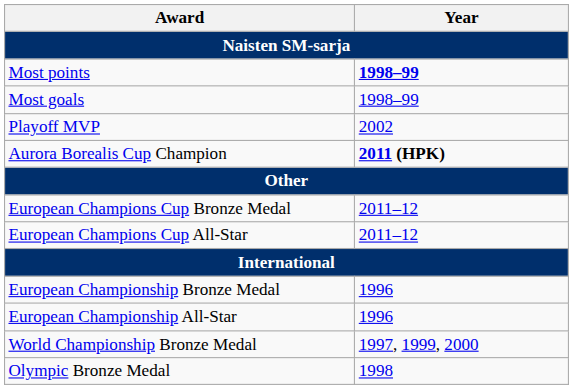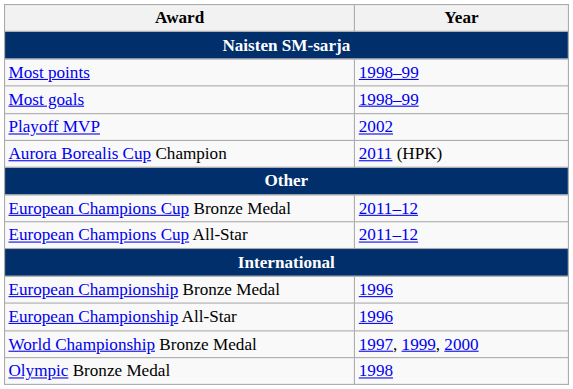(389, 72) bold -> (389, 72) normal
(402, 153) bold -> (401, 153) normal
